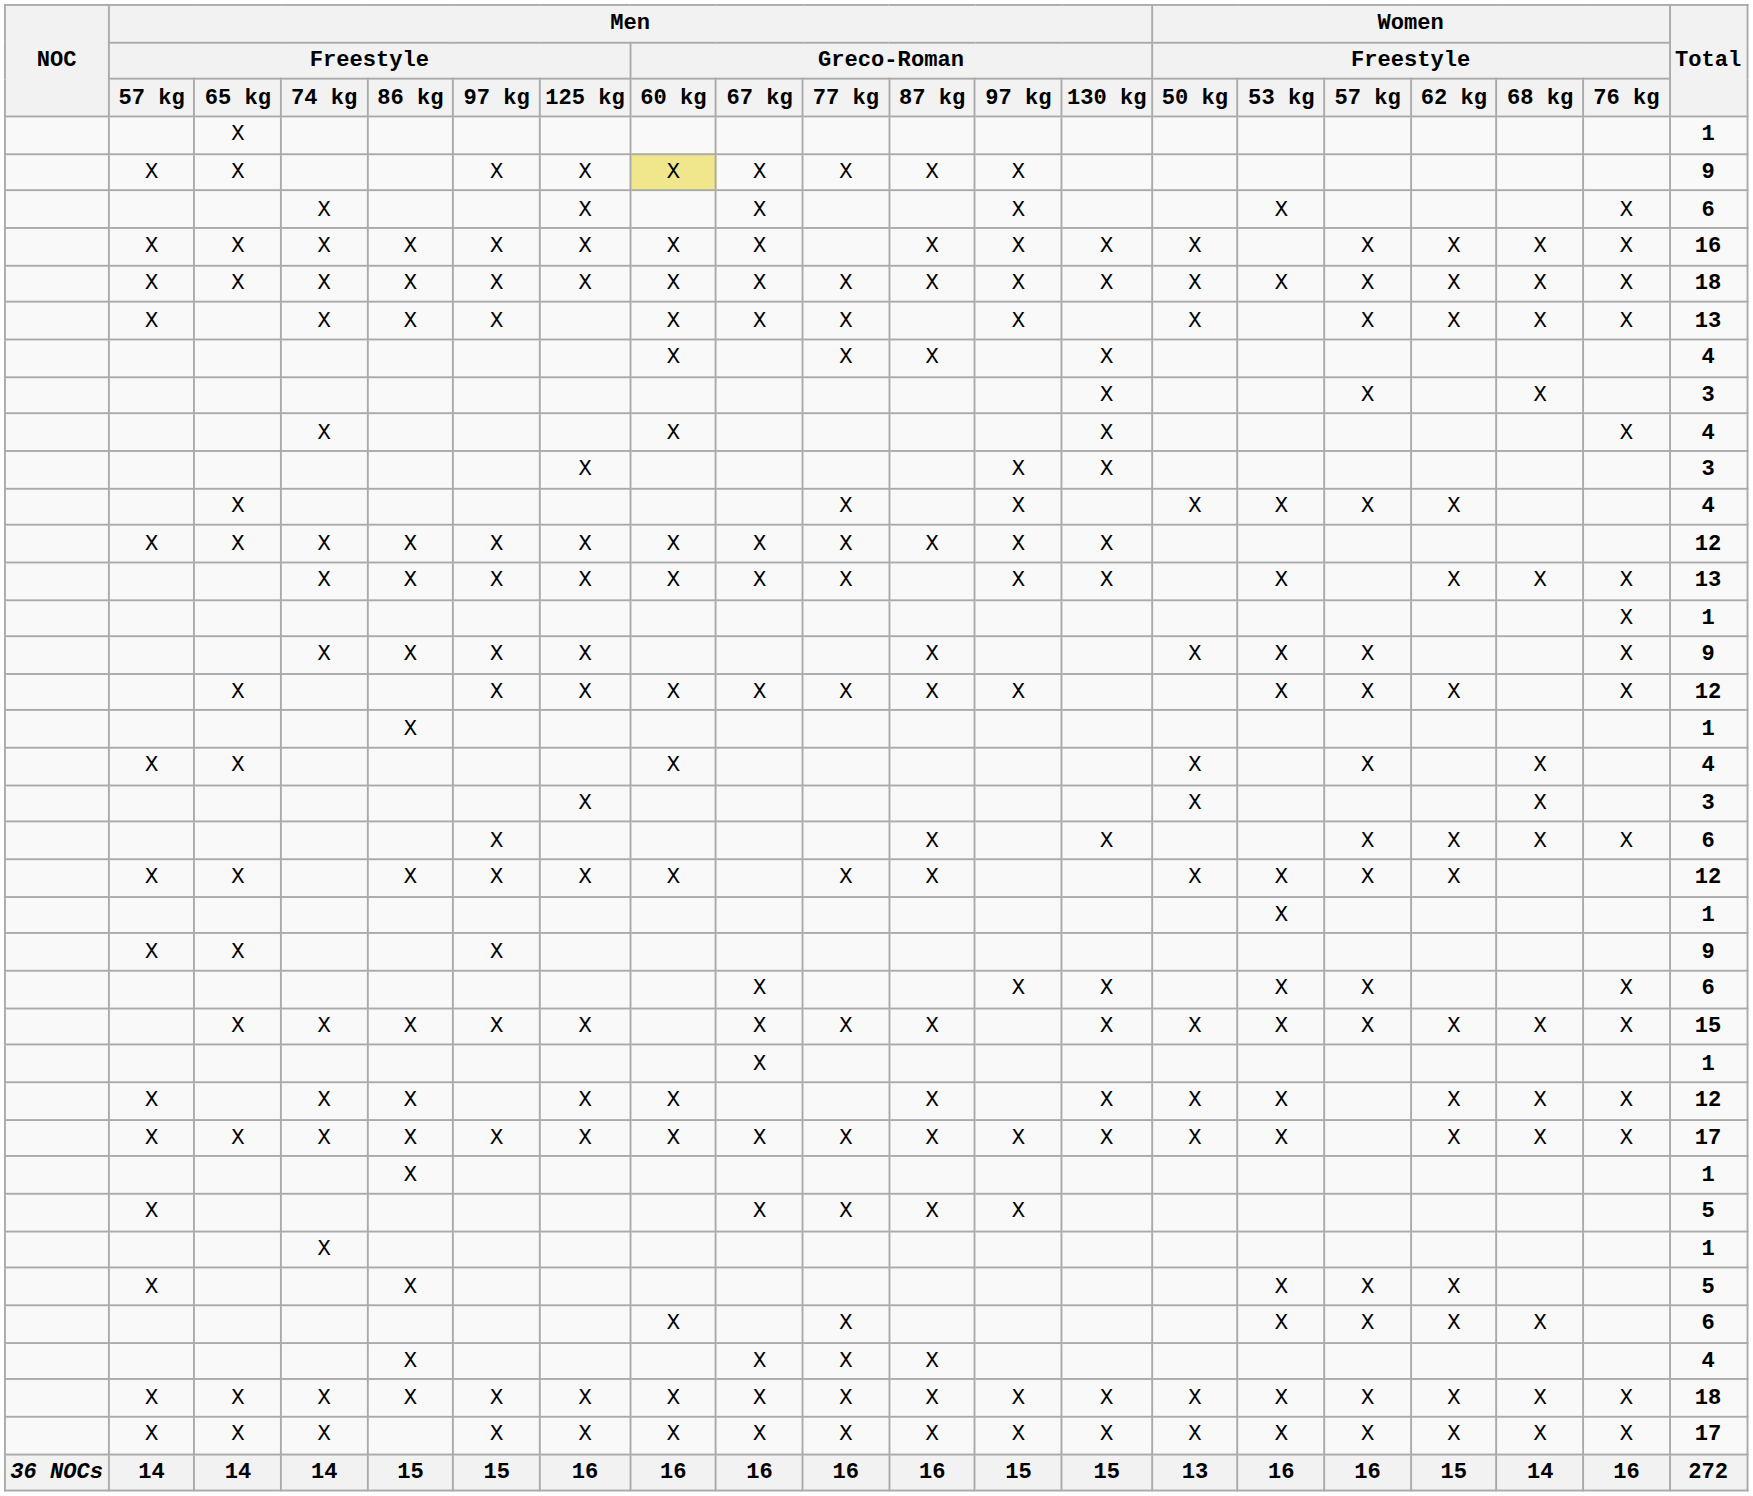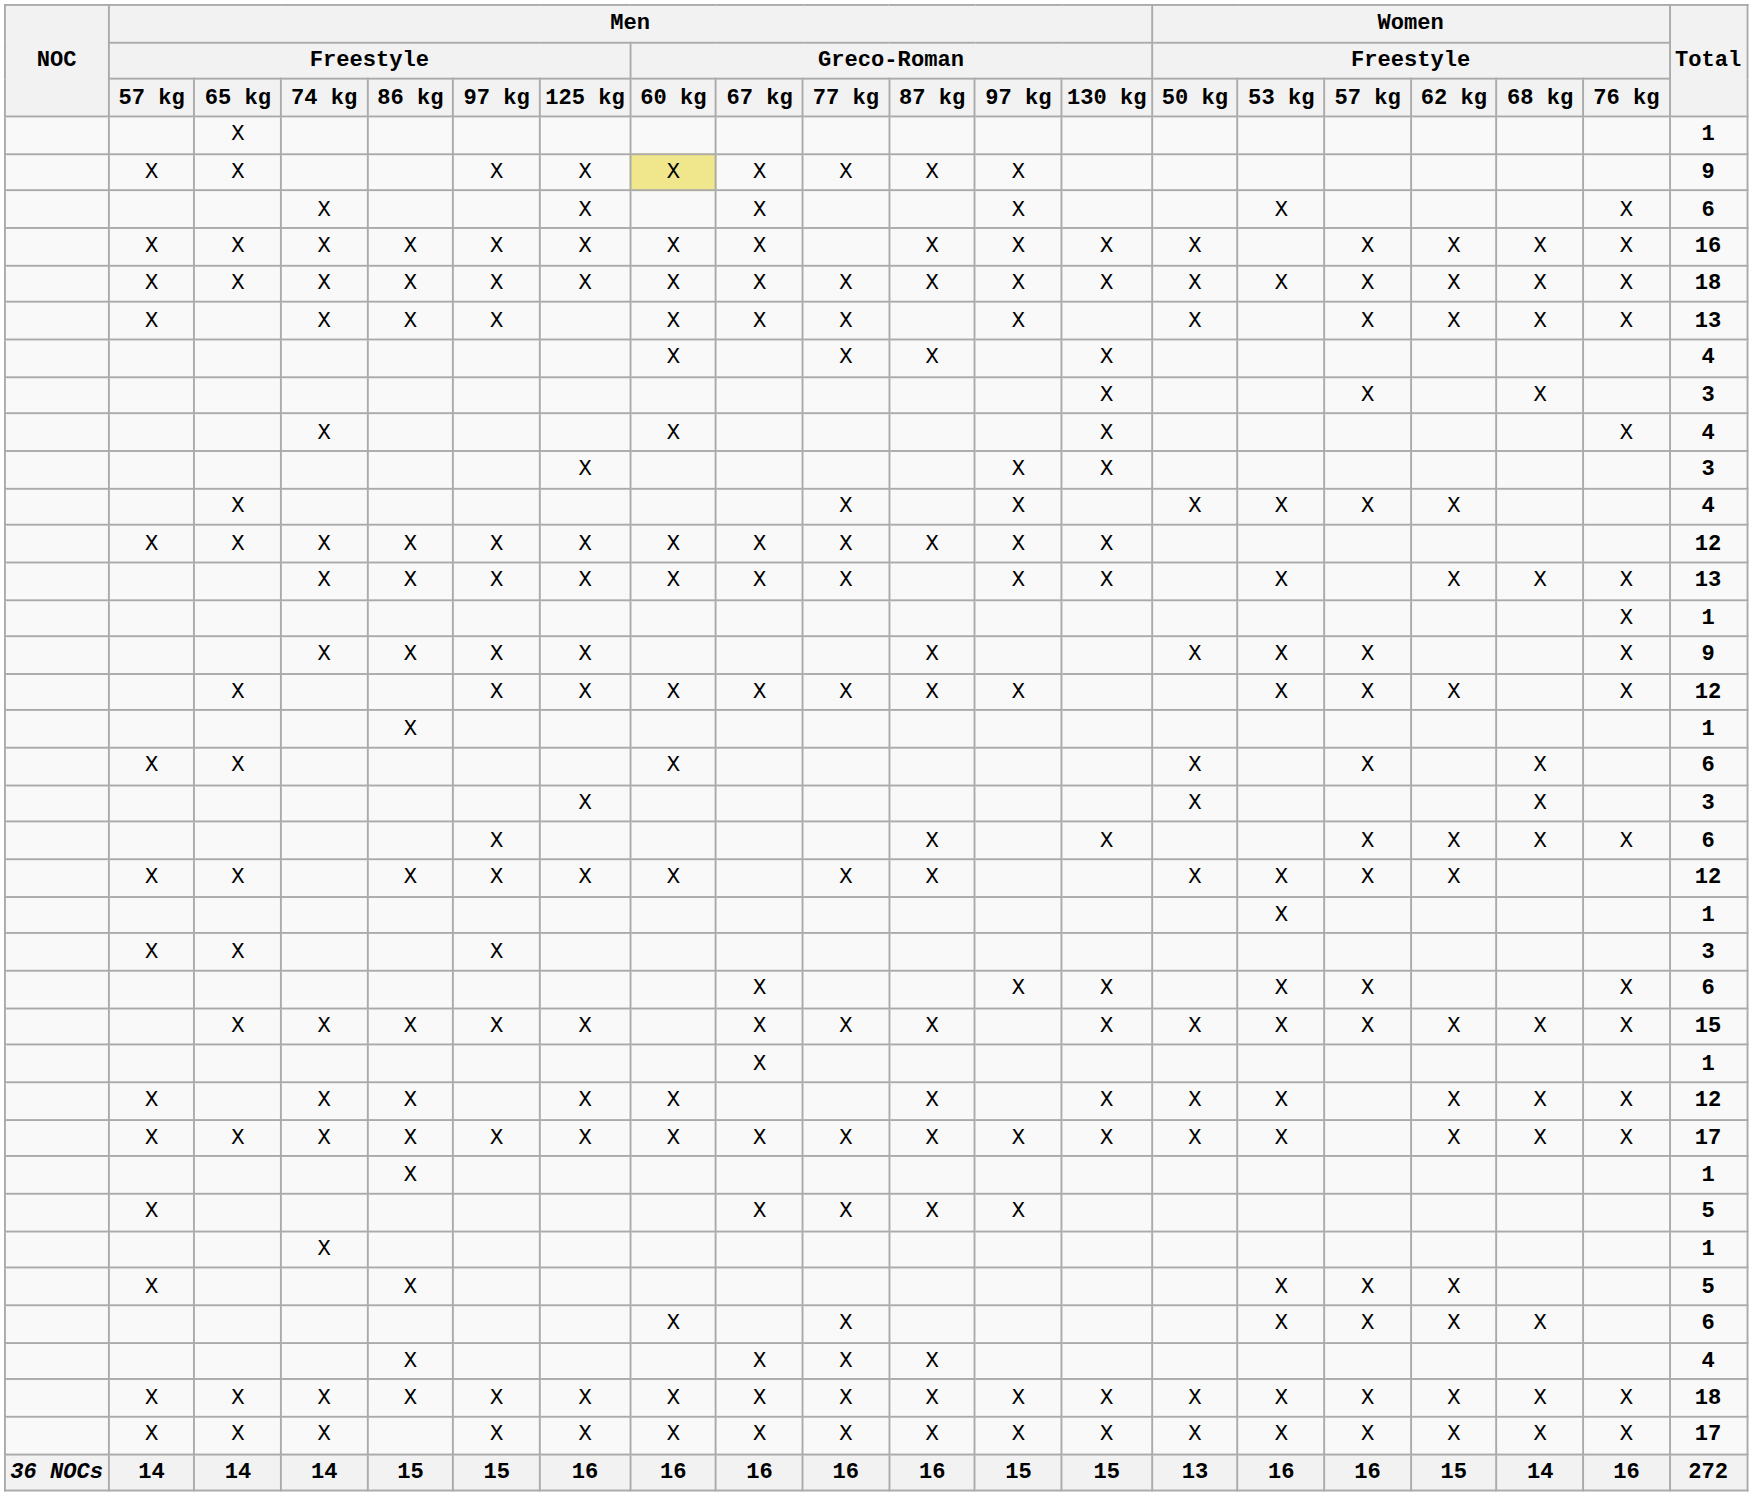(1708, 766) 4 -> (1708, 766) 6
(1708, 952) 9 -> (1708, 952) 3
